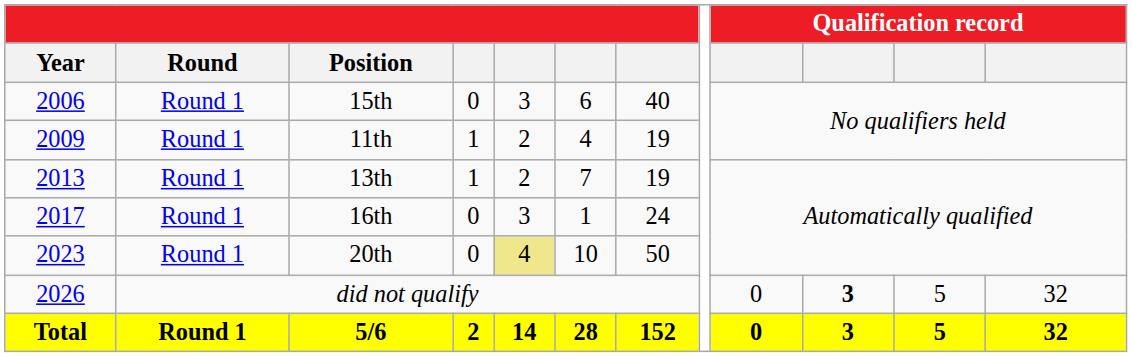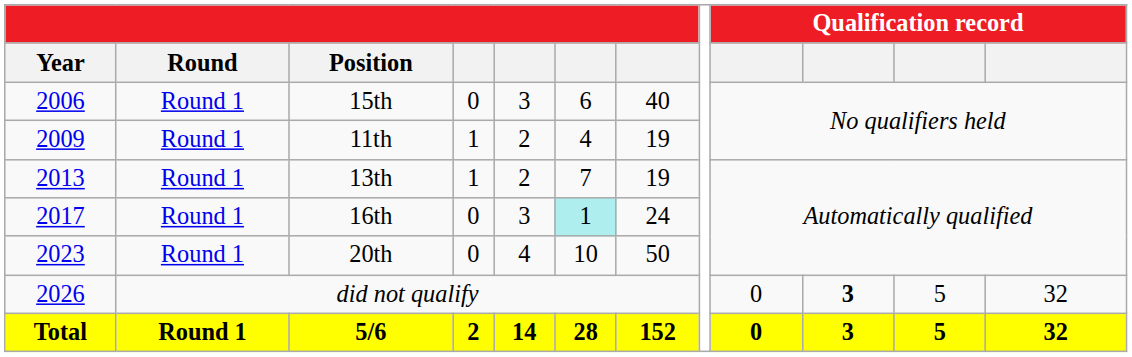(586, 216) no background -> (586, 216) paleturquoise background
(524, 255) khaki background -> (524, 255) no background
